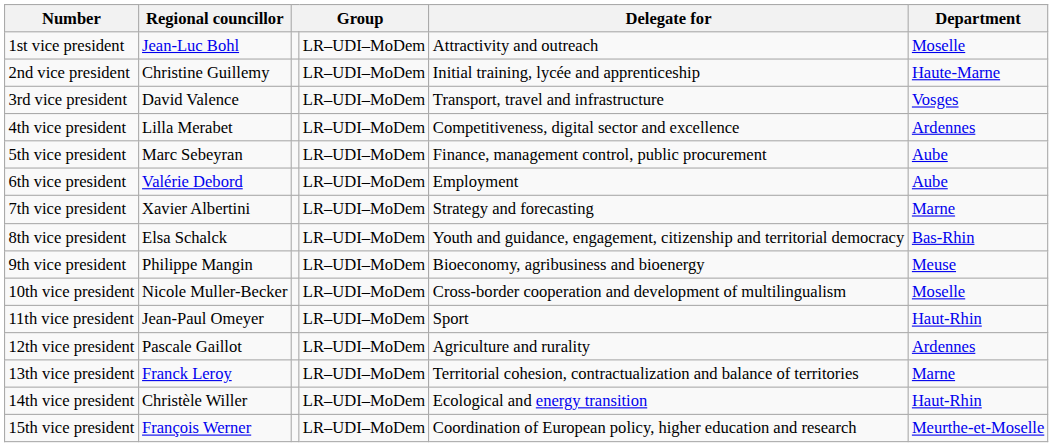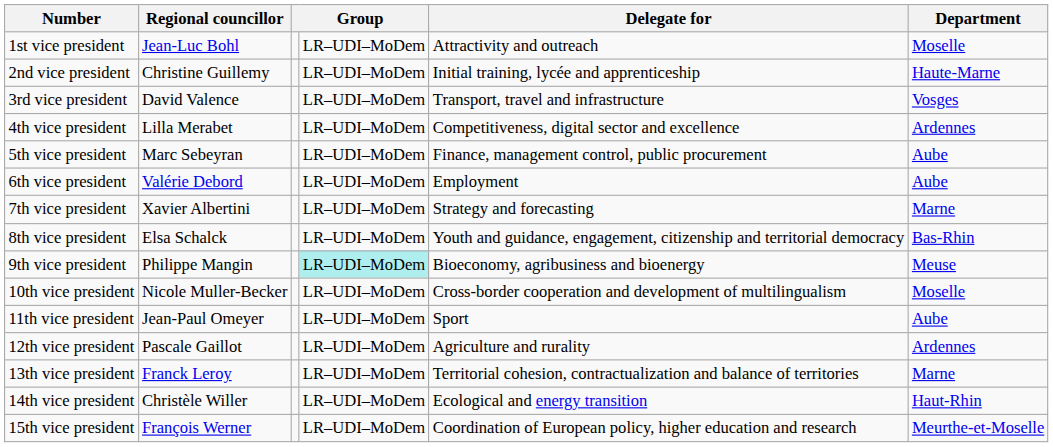(364, 264) no background -> (364, 264) paleturquoise background
(947, 318) Haut-Rhin -> (930, 318) Aube
